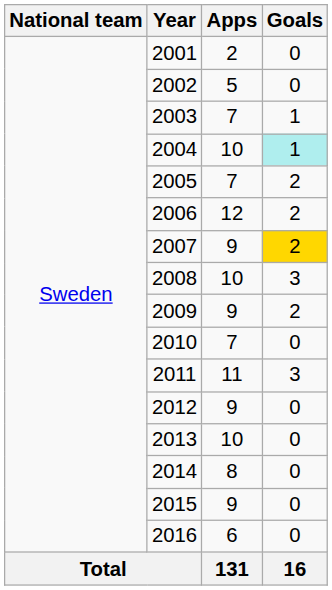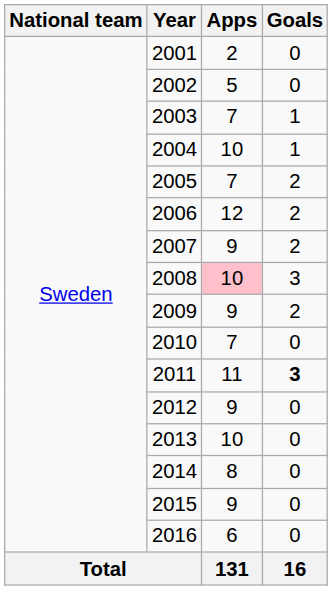(295, 149) paleturquoise background -> (295, 149) no background
(295, 246) gold background -> (295, 246) no background
(232, 278) no background -> (232, 278) pink background
(295, 375) normal -> (295, 375) bold
